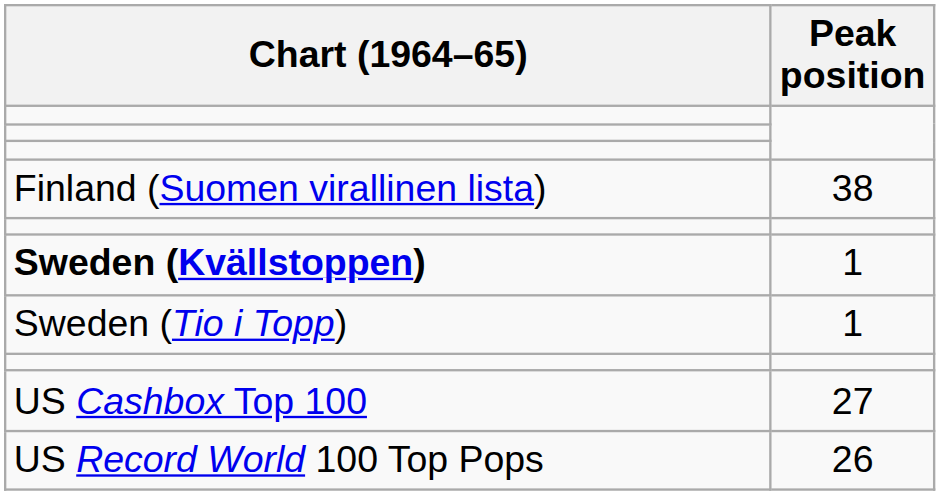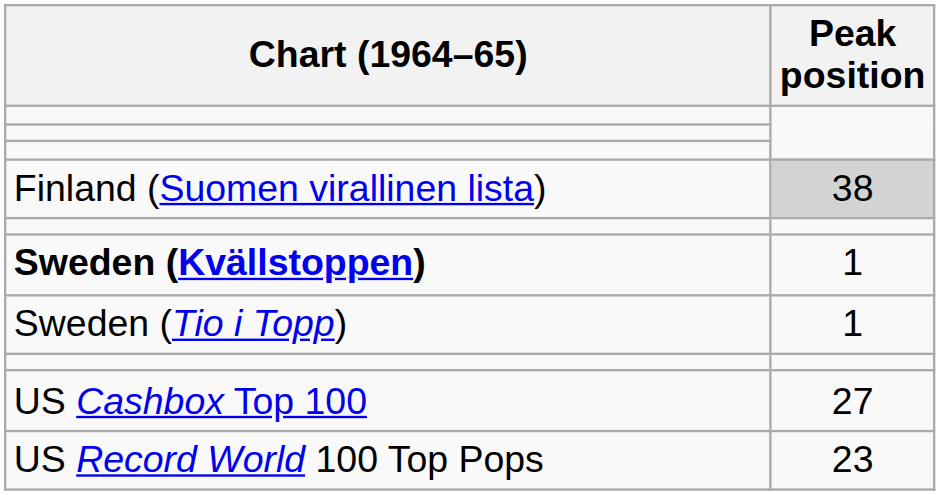(853, 187) no background -> (853, 187) lightgrey background
(853, 459) 26 -> (853, 459) 23
